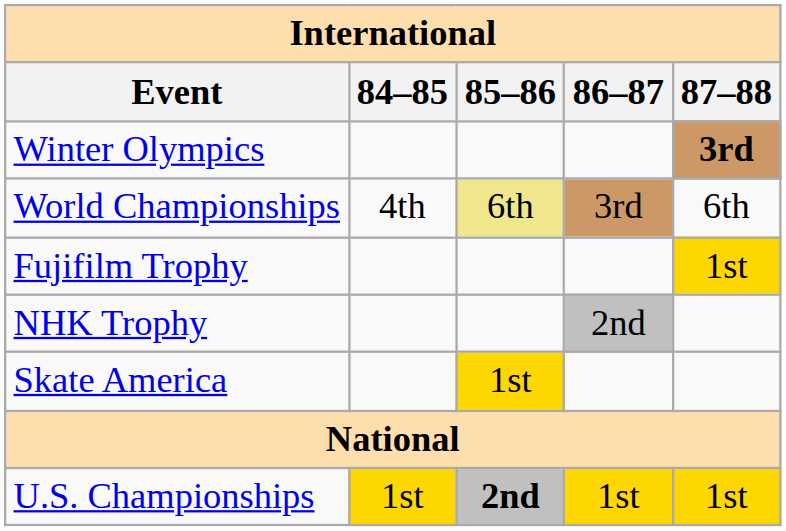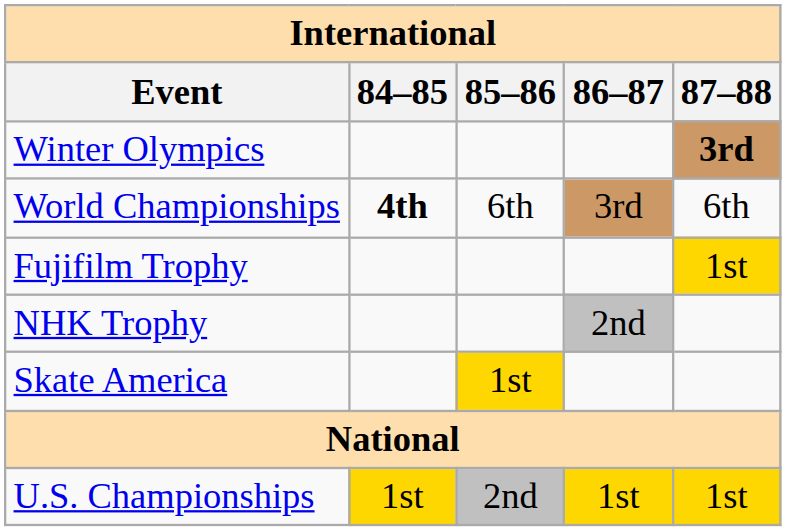(402, 206) normal -> (402, 206) bold
(510, 206) khaki background -> (510, 206) no background
(510, 496) bold -> (510, 496) normal
